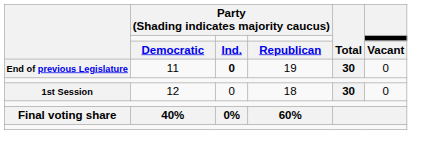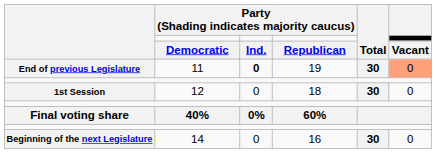(386, 68) no background -> (410, 68) lightsalmon background
+ row: (80, 139)
